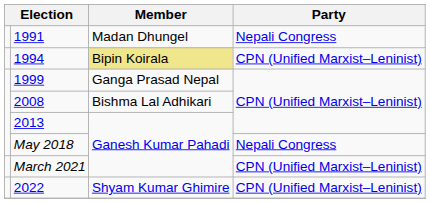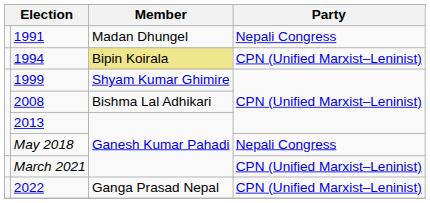(155, 79) Ganga Prasad Nepal -> (161, 79) Shyam Kumar Ghimire
(161, 187) Shyam Kumar Ghimire -> (155, 187) Ganga Prasad Nepal
